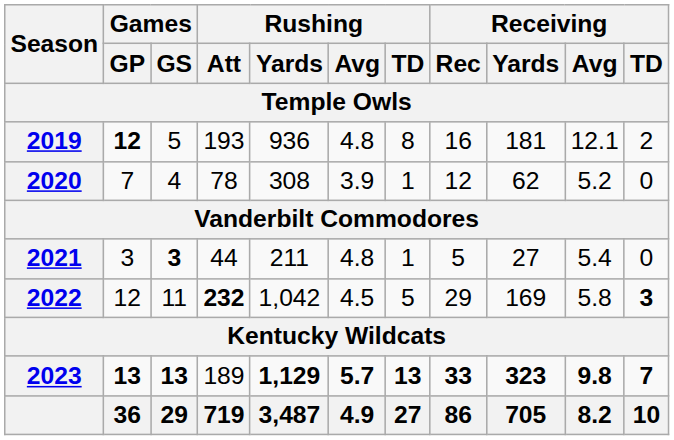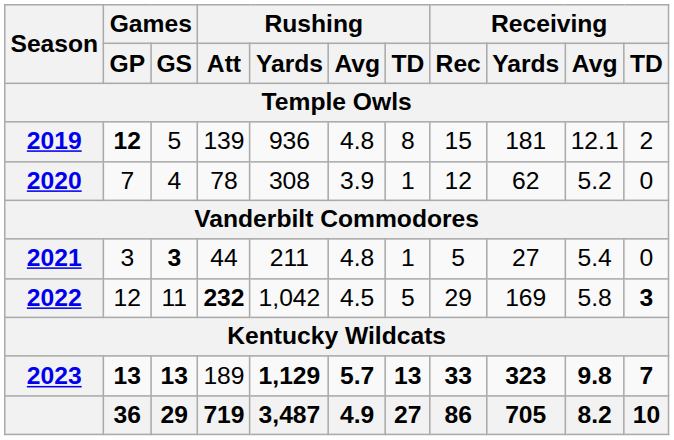(224, 141) 193 -> (224, 141) 139
(458, 141) 16 -> (458, 141) 15
